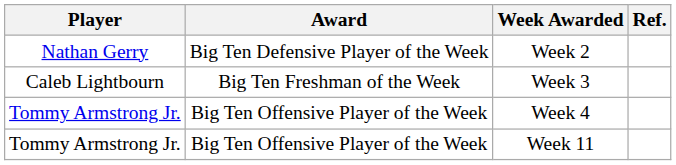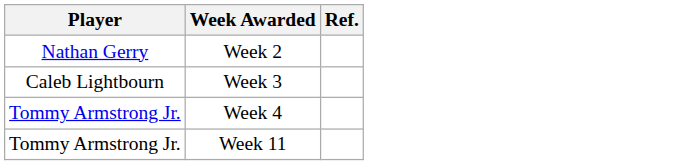- column: (339, 19)
